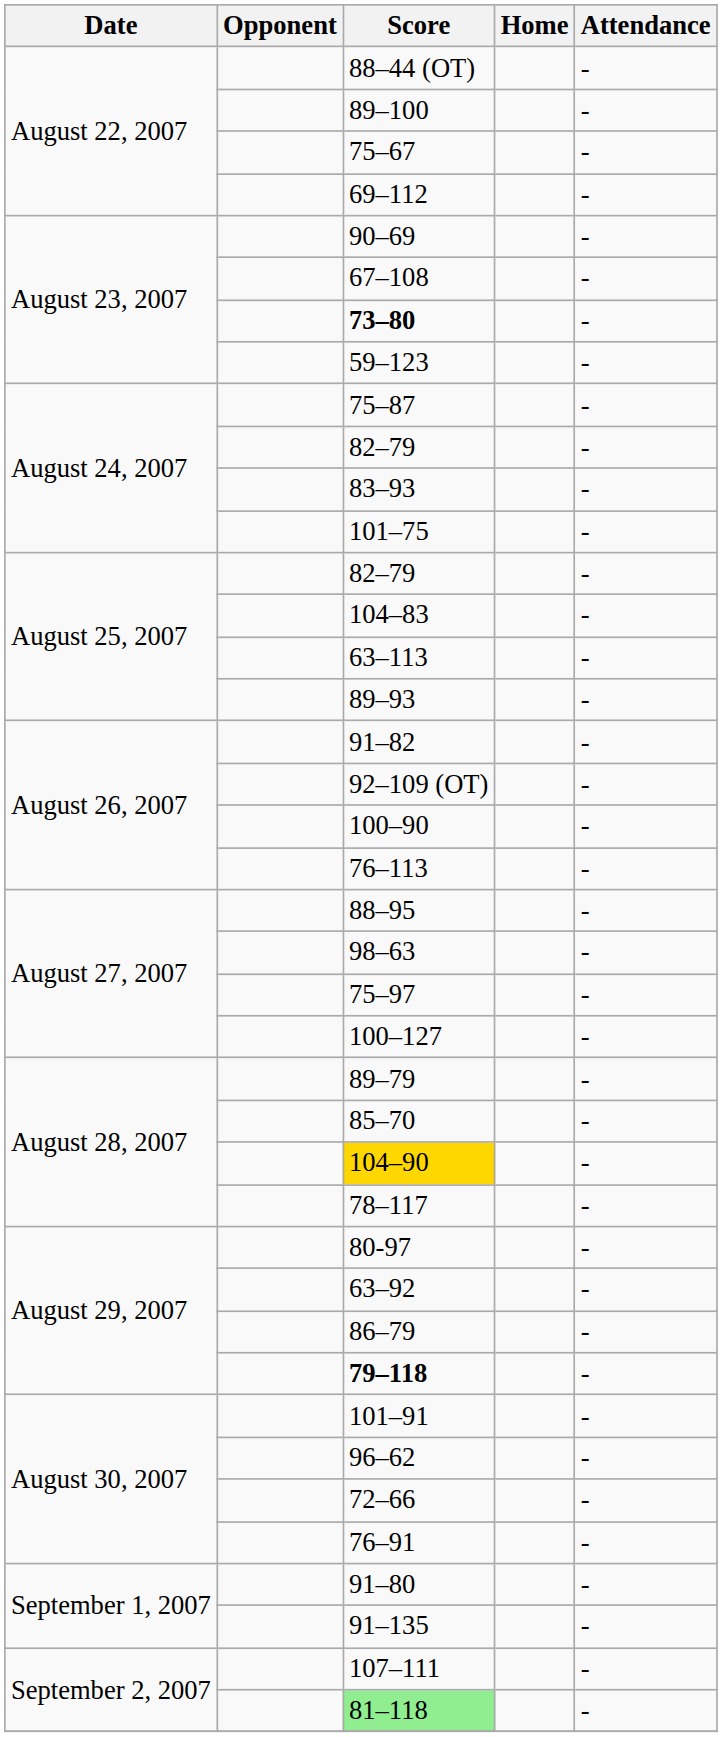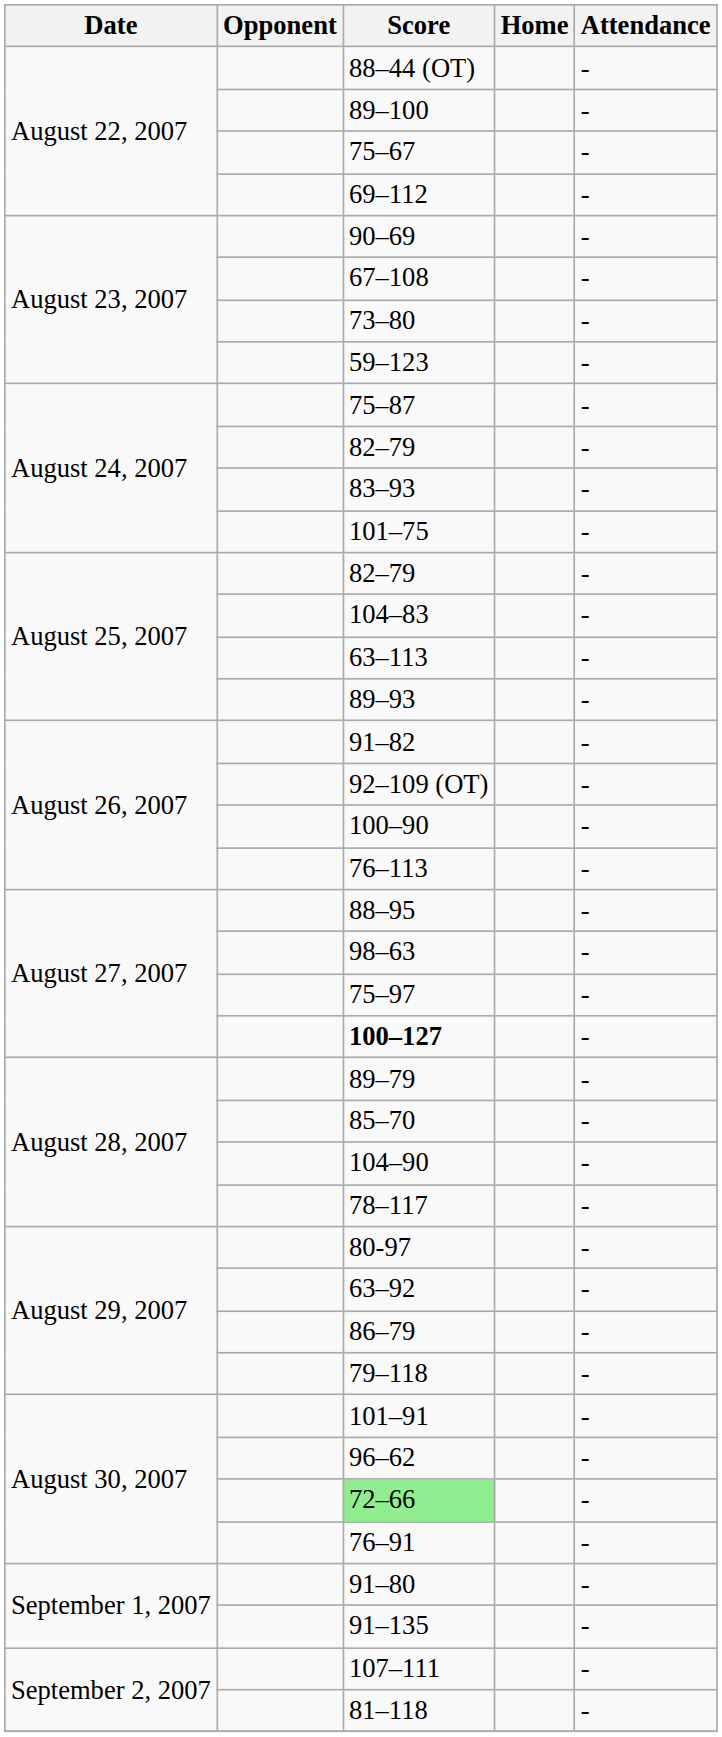(382, 320) bold -> (382, 320) normal
(395, 1036) normal -> (395, 1036) bold
(389, 1162) gold background -> (389, 1162) no background
(388, 1373) bold -> (388, 1373) normal
(382, 1499) no background -> (382, 1499) lightgreen background
(388, 1710) lightgreen background -> (388, 1710) no background
